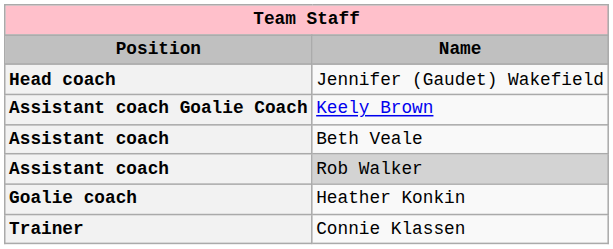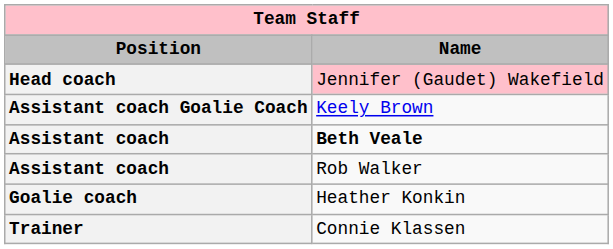(460, 79) no background -> (460, 79) pink background
(369, 139) normal -> (369, 139) bold
(369, 169) lightgrey background -> (369, 169) no background
